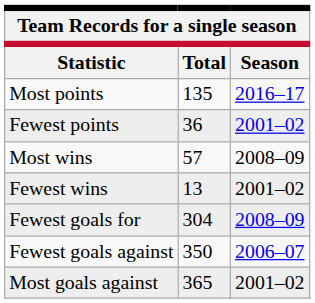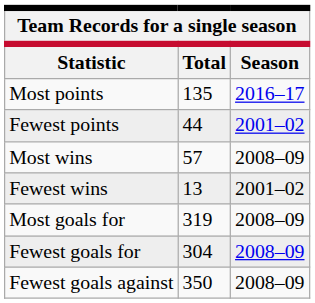(192, 125) 36 -> (192, 125) 44
+ row: (67, 219)
(270, 251) 2006–07 -> (270, 282) 2008–09
- row: (84, 282)
